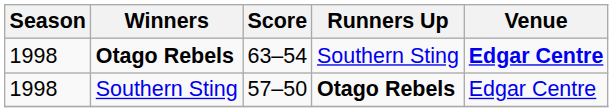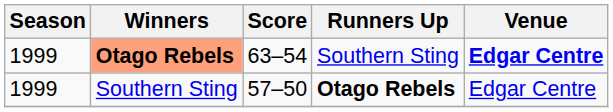(33, 55) 1998 -> (33, 55) 1999
(165, 55) no background -> (165, 55) lightsalmon background
(33, 89) 1998 -> (33, 89) 1999
